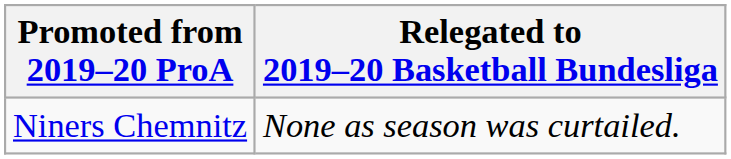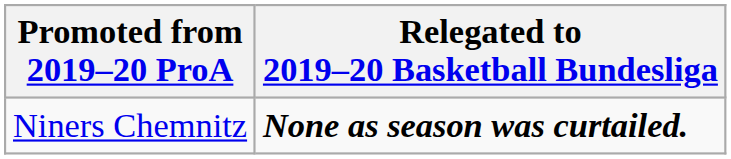(472, 125) normal -> (476, 125) bold
